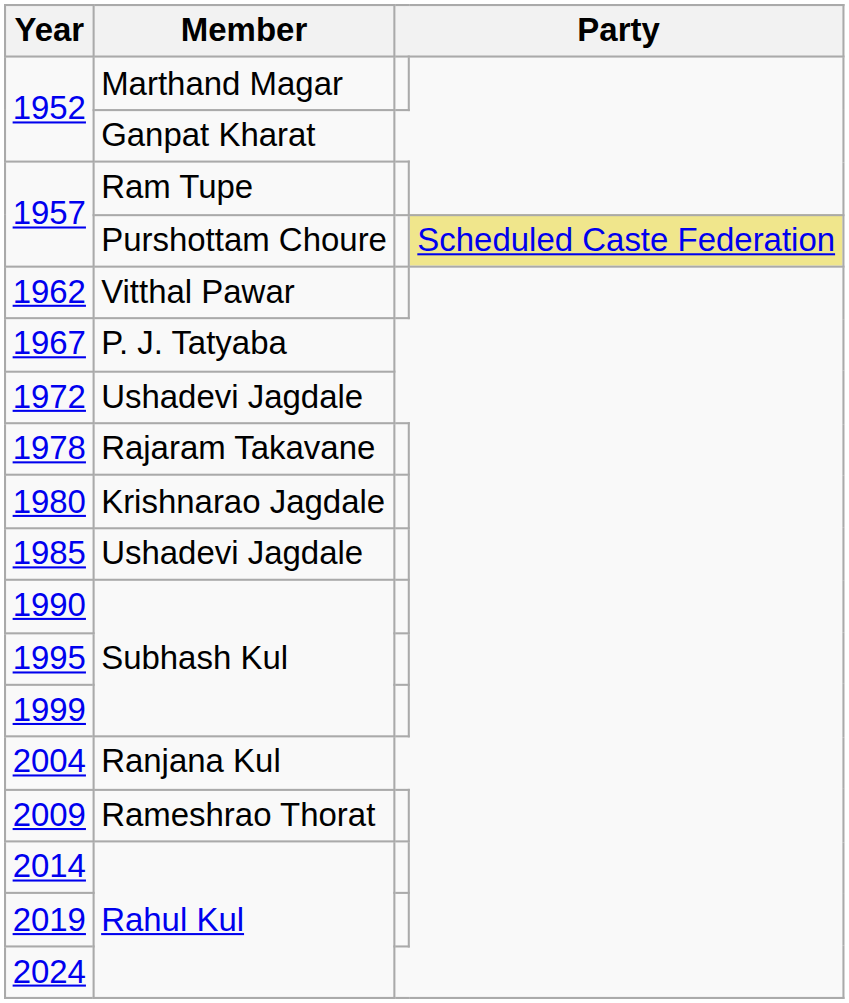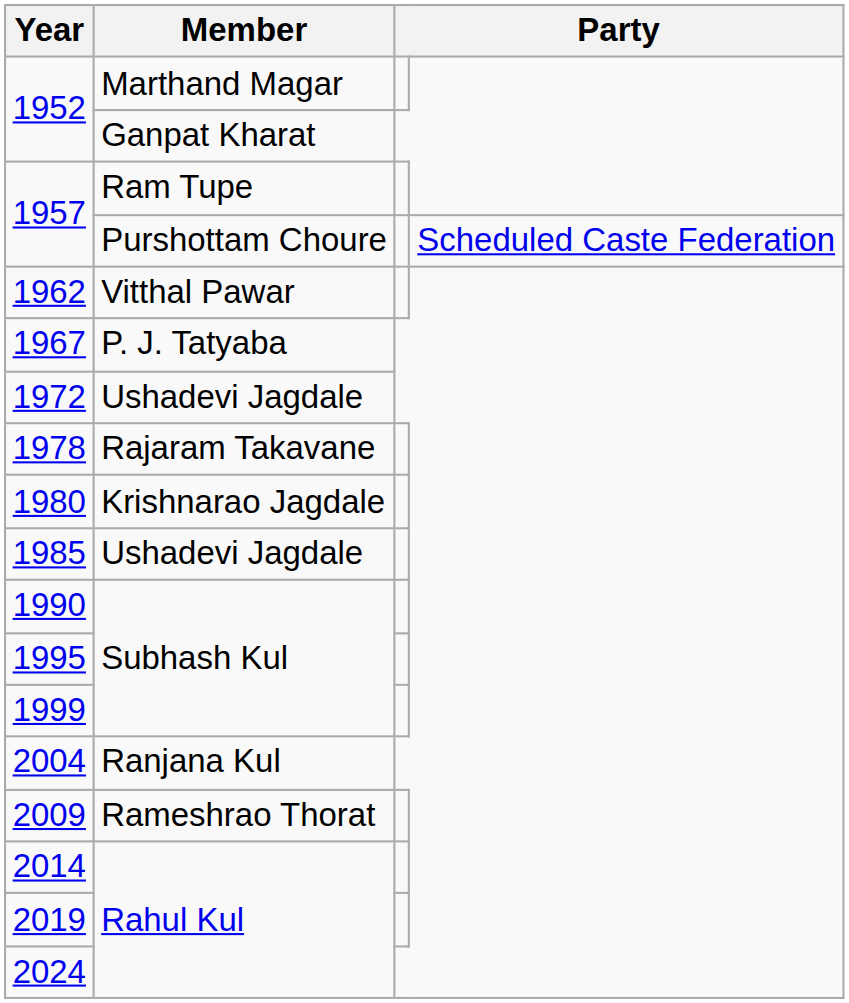(626, 239) khaki background -> (626, 239) no background
